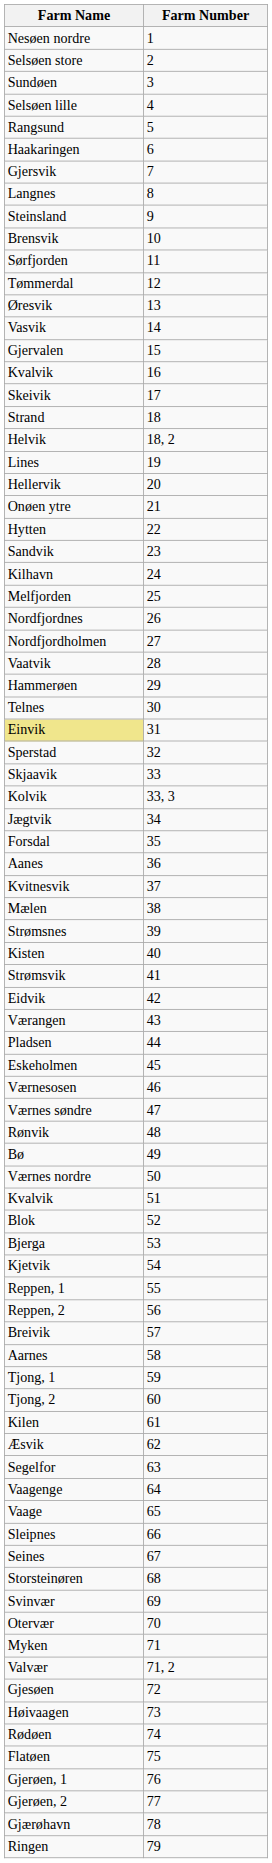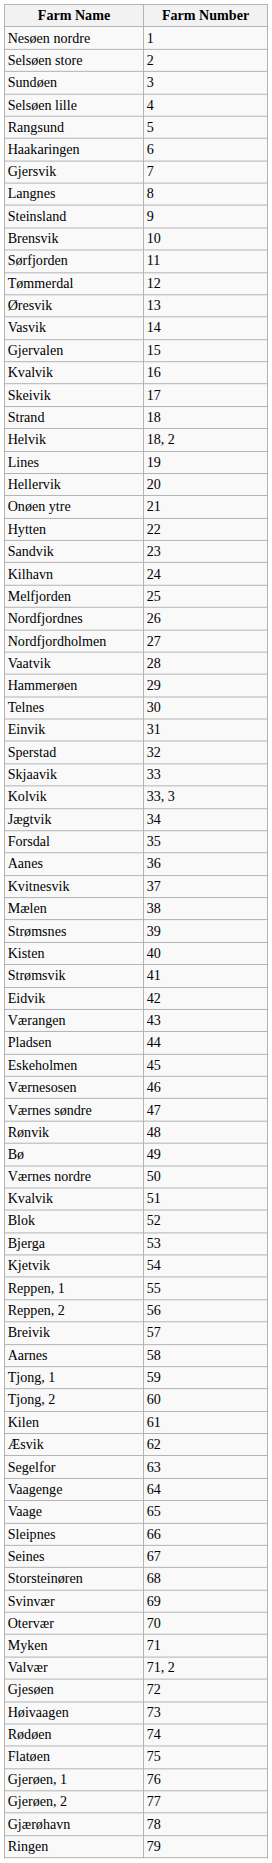(26, 730) khaki background -> (26, 730) no background
